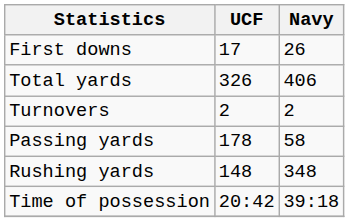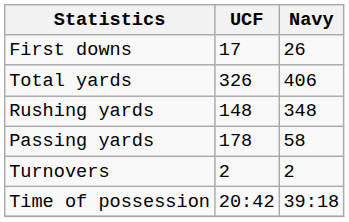rows swapped: (82, 171) <-> (59, 111)
